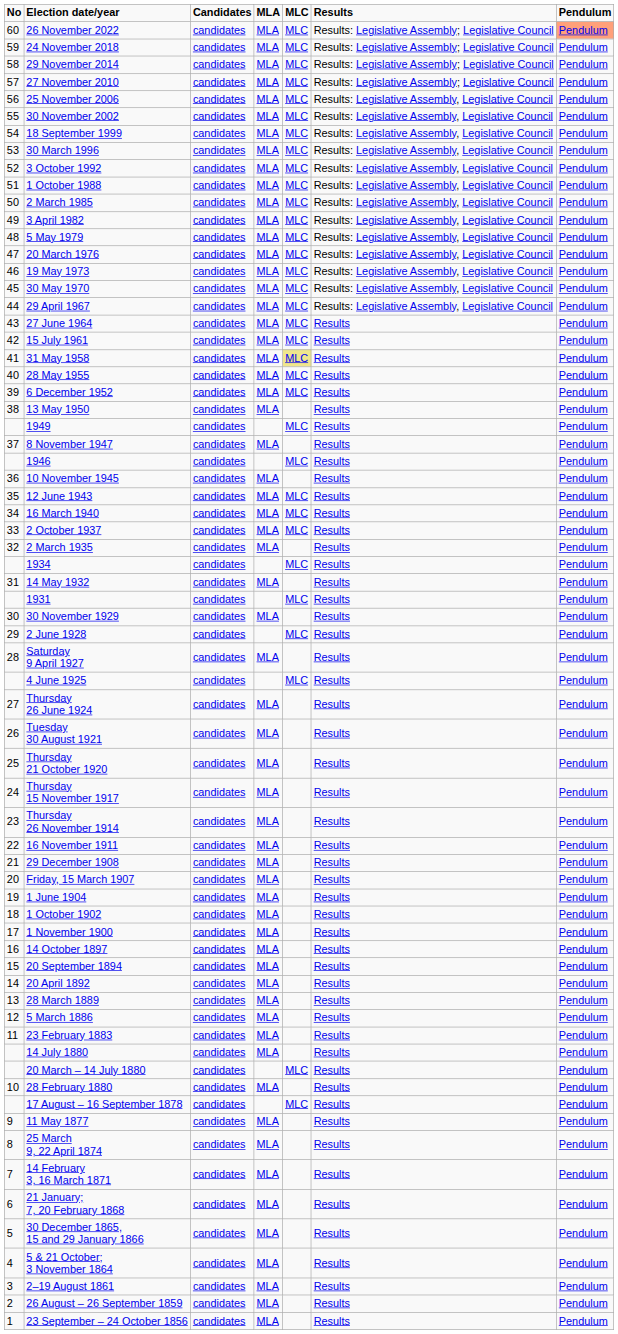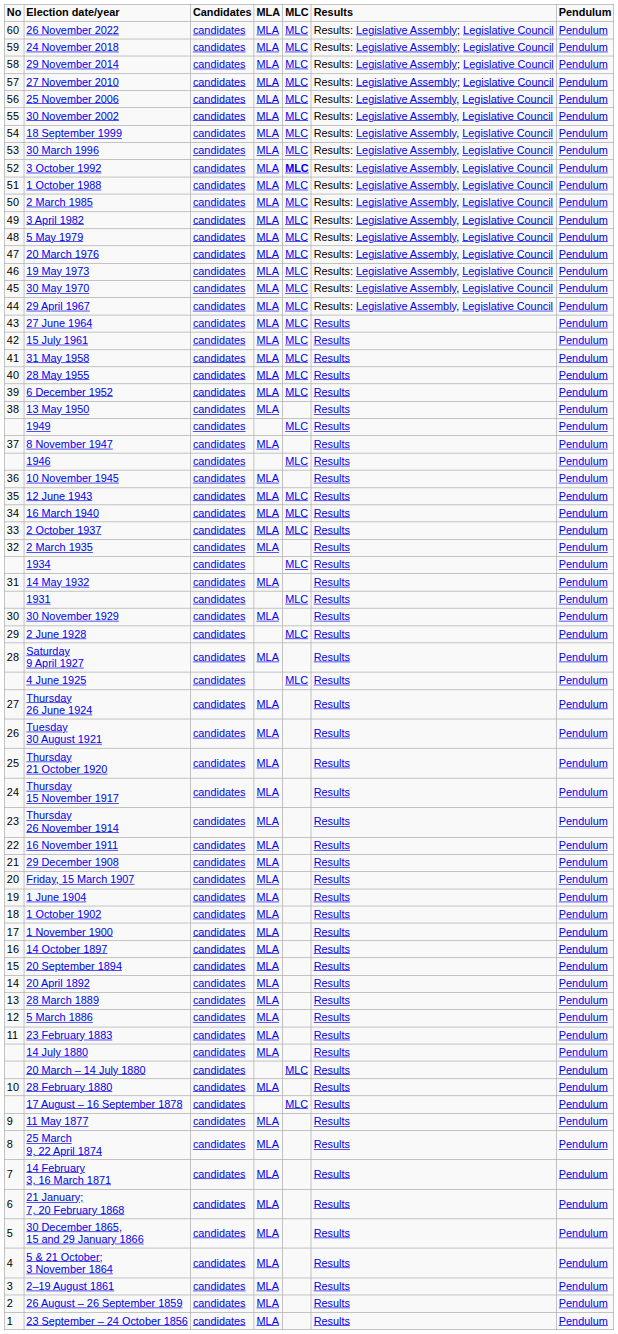(583, 30) lightsalmon background -> (583, 30) no background
(297, 168) normal -> (297, 168) bold
(297, 358) khaki background -> (297, 358) no background
